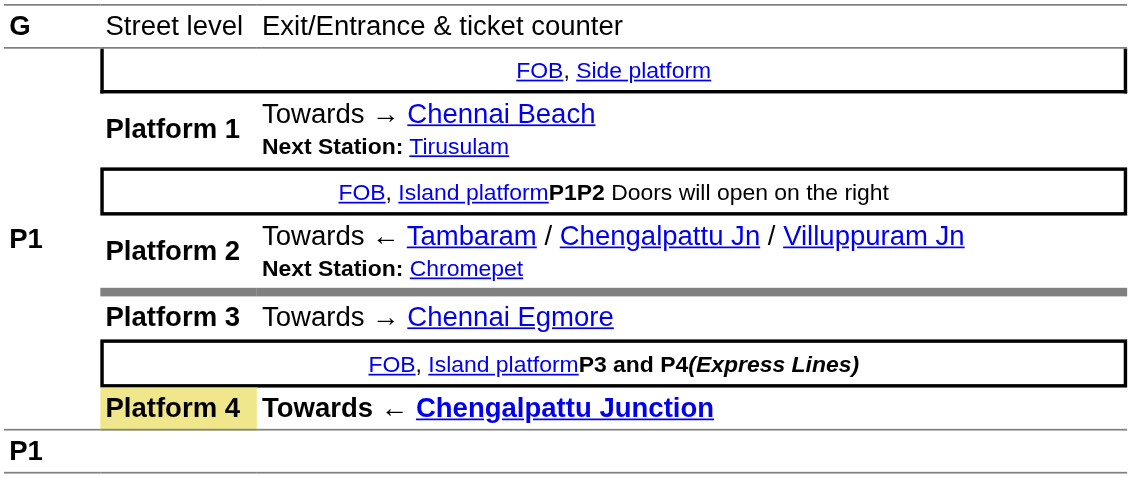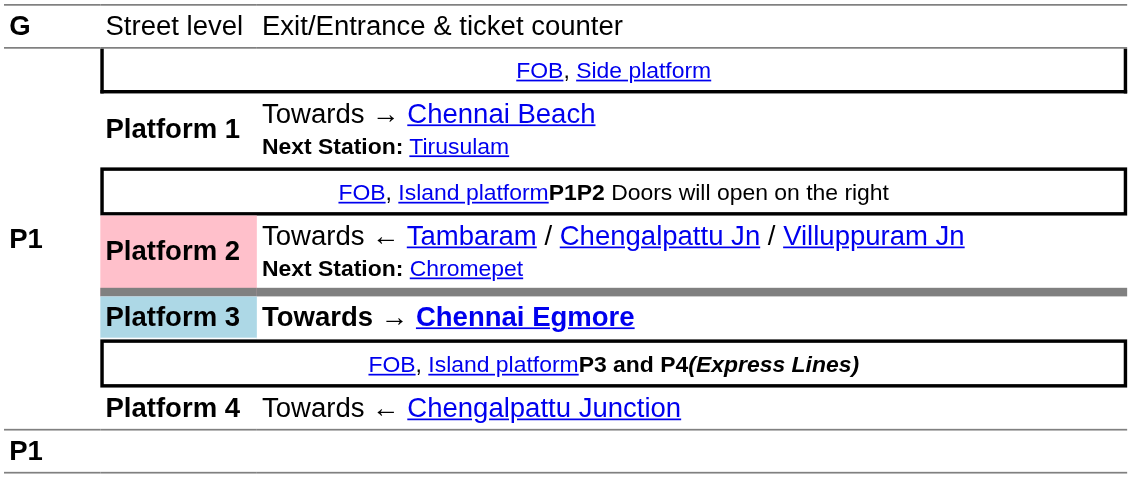(173, 251) no background -> (173, 251) pink background
(173, 316) no background -> (173, 316) lightblue background
(438, 316) normal -> (448, 316) bold
(173, 407) khaki background -> (173, 407) no background
(488, 407) bold -> (472, 407) normal
